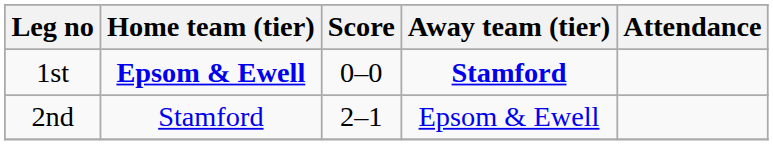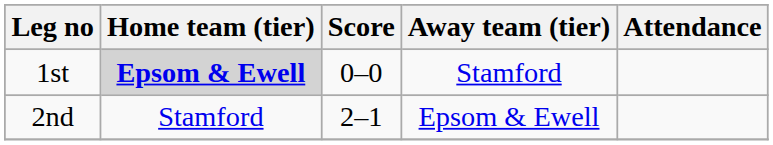(211, 71) no background -> (211, 71) lightgrey background
(509, 71) bold -> (509, 71) normal
